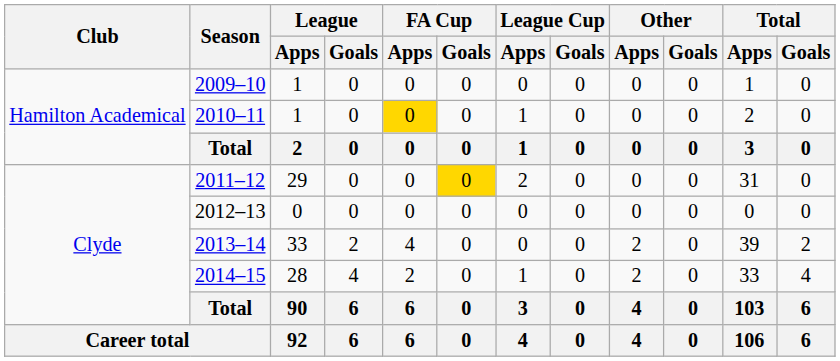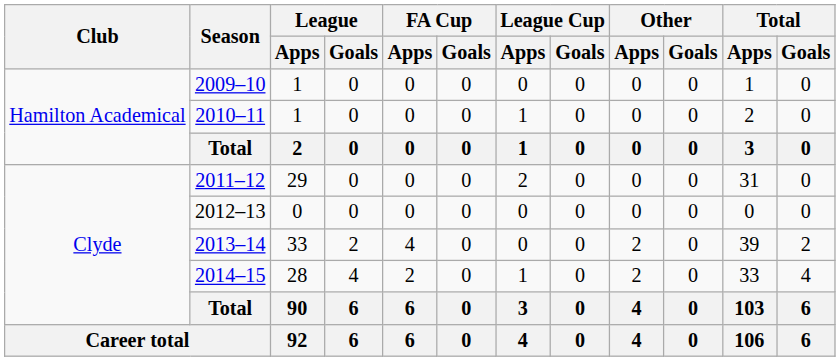(410, 116) gold background -> (410, 116) no background
(466, 180) gold background -> (466, 180) no background
